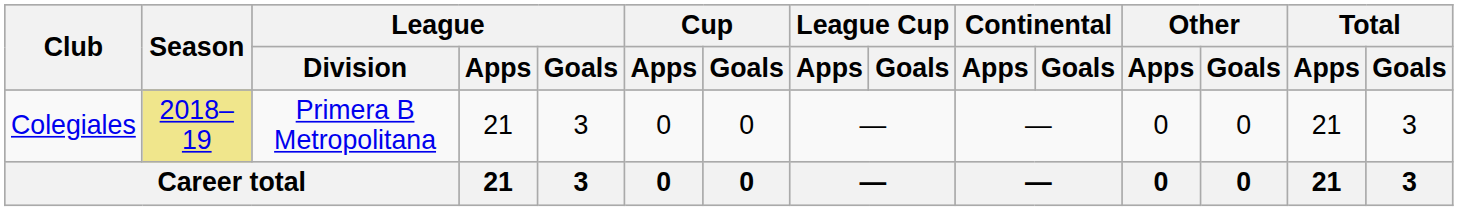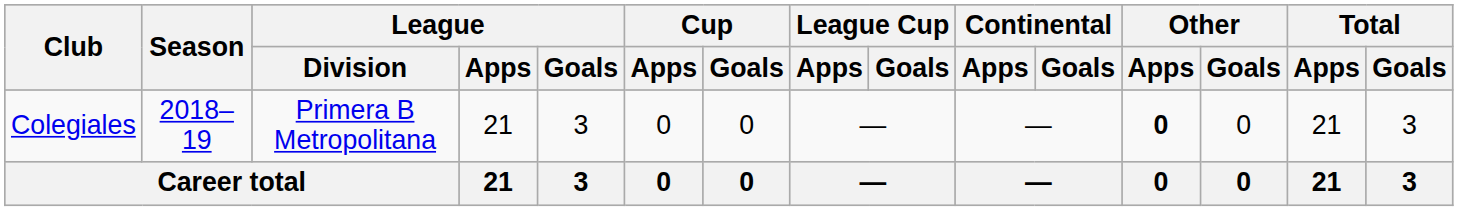(197, 125) khaki background -> (197, 125) no background
(1161, 125) normal -> (1161, 125) bold
